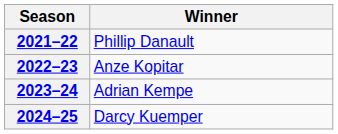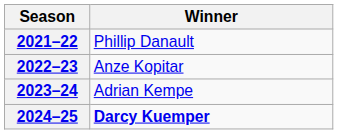(148, 116) normal -> (152, 116) bold
